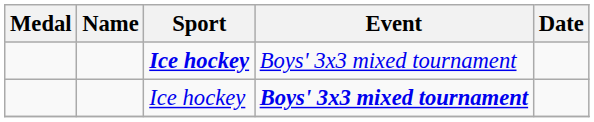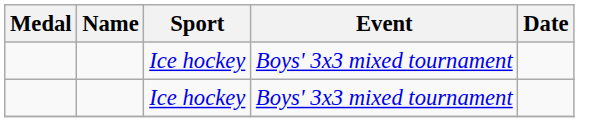(199, 60) bold -> (197, 60) normal
(394, 98) bold -> (384, 98) normal
